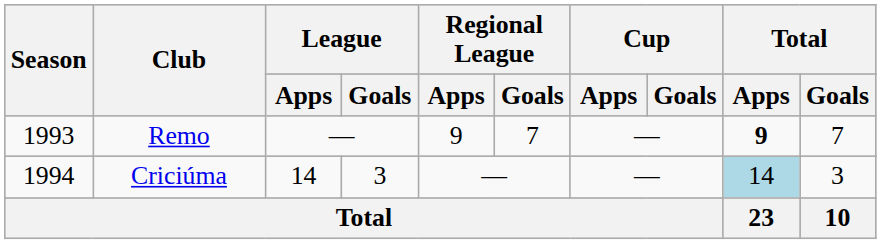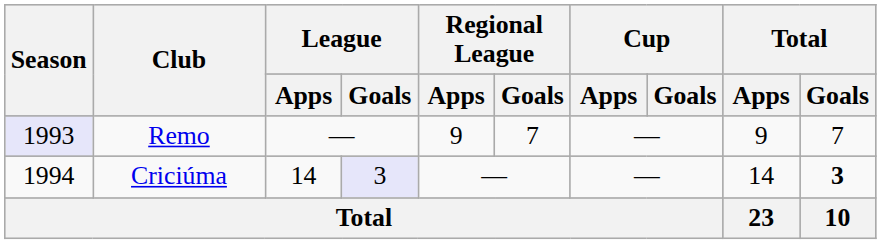(49, 135) no background -> (49, 135) lavender background
(761, 135) bold -> (761, 135) normal
(380, 176) no background -> (380, 176) lavender background
(761, 176) lightblue background -> (761, 176) no background
(837, 176) normal -> (837, 176) bold
